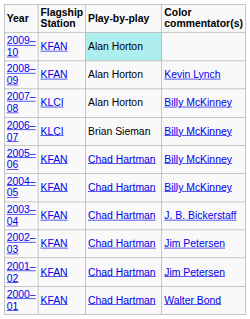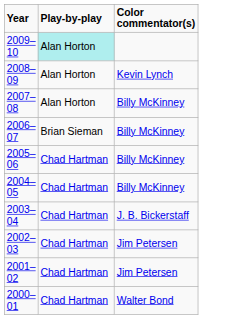- column: (62, 18)
